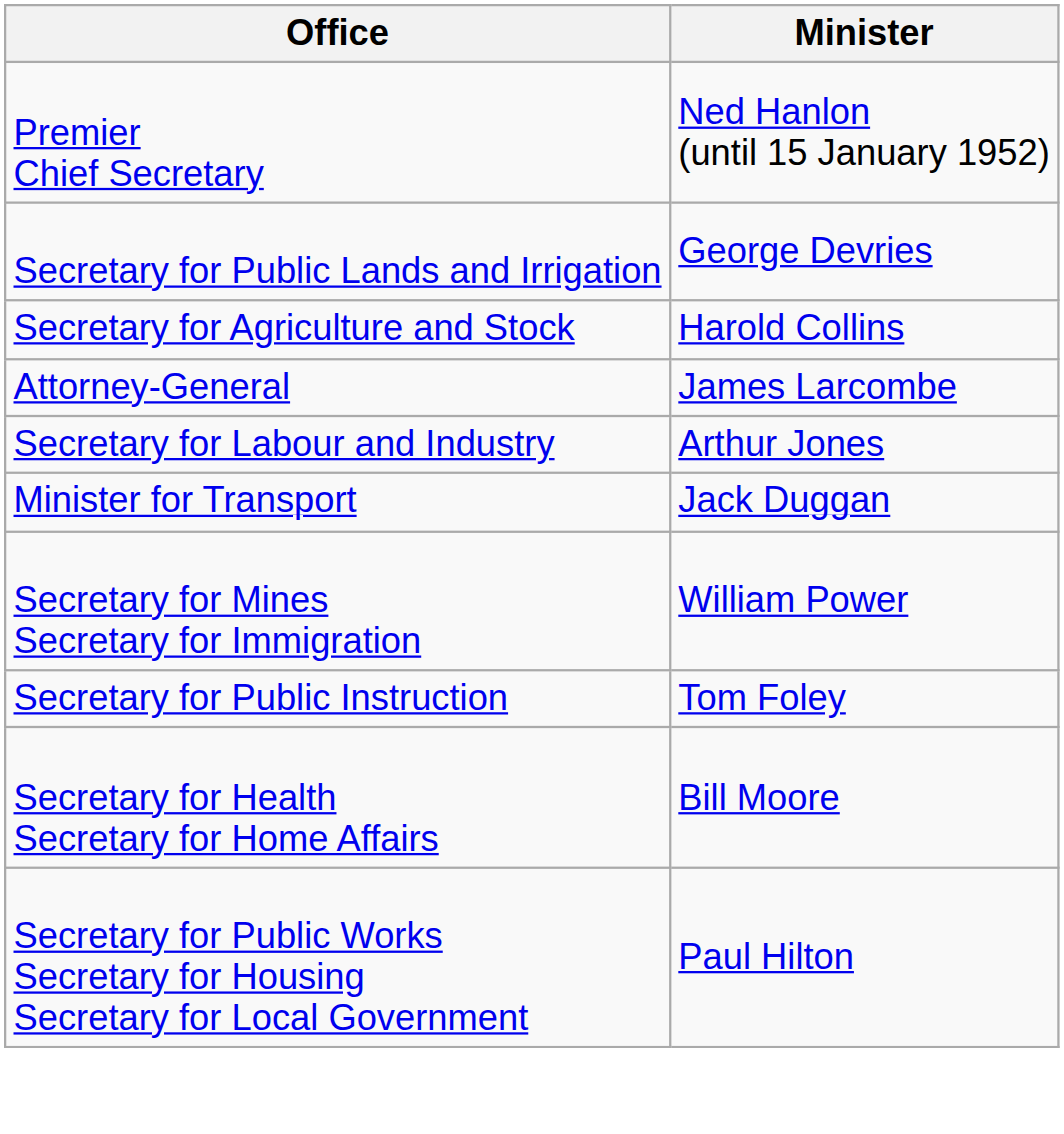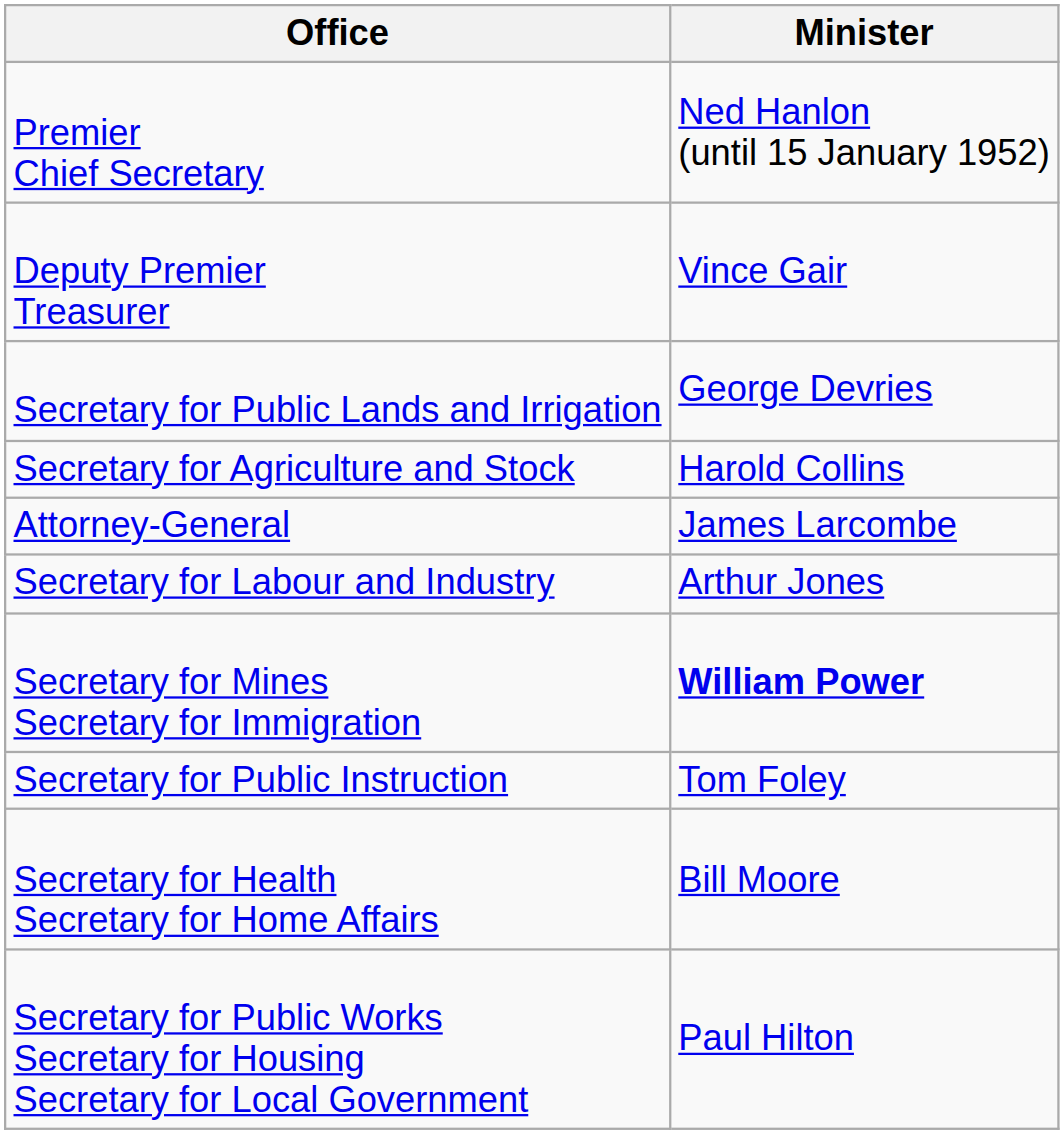+ row: (140, 291)
- row: (185, 501)
(793, 599) normal -> (801, 681) bold
